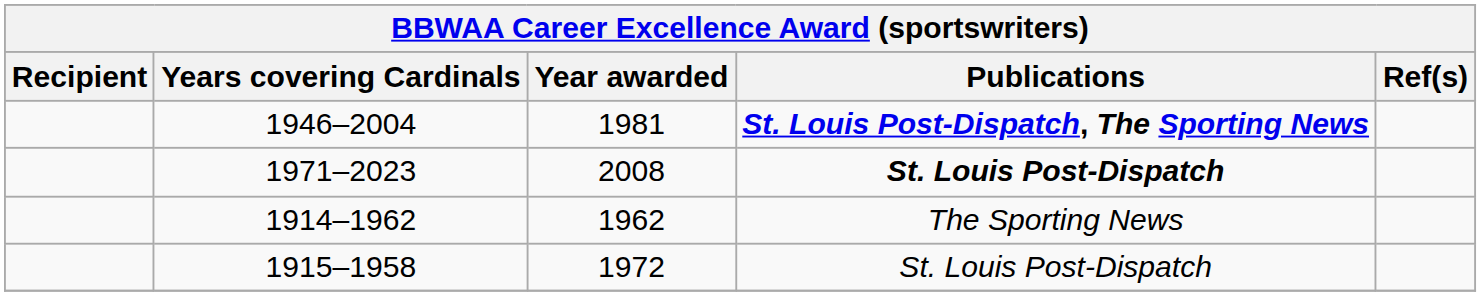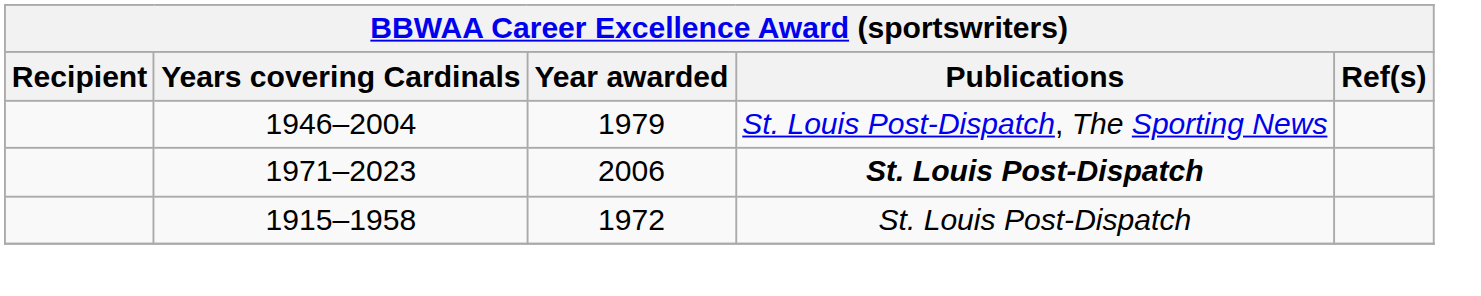(631, 123) 1981 -> (631, 123) 1979
(1056, 123) bold -> (1035, 123) normal
(631, 171) 2008 -> (631, 171) 2006
- row: (341, 219)
